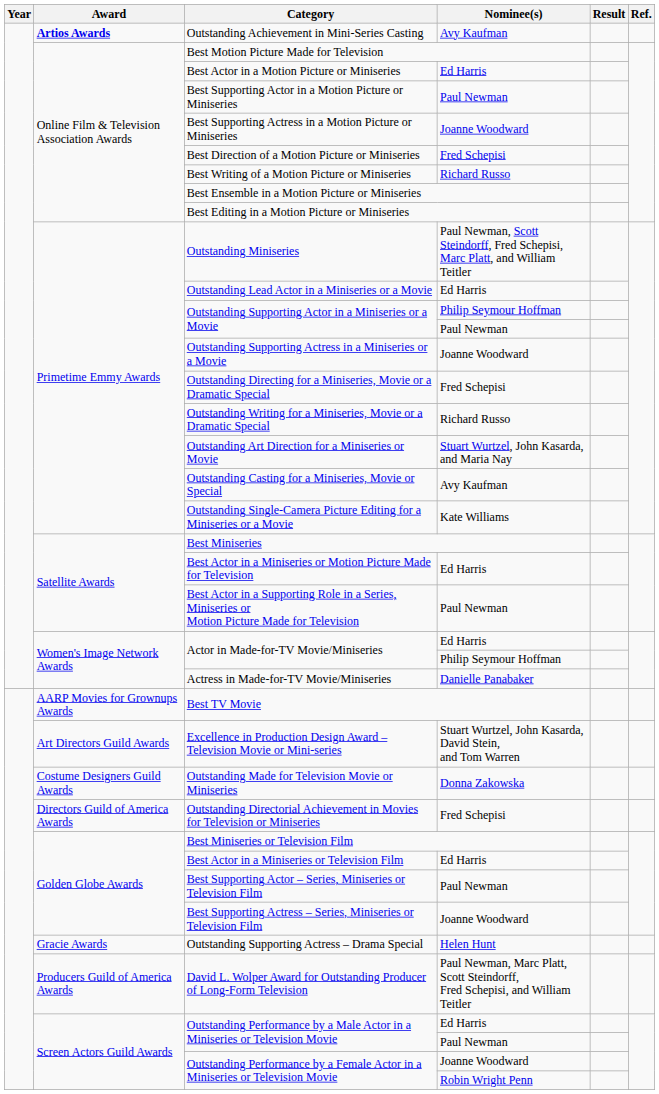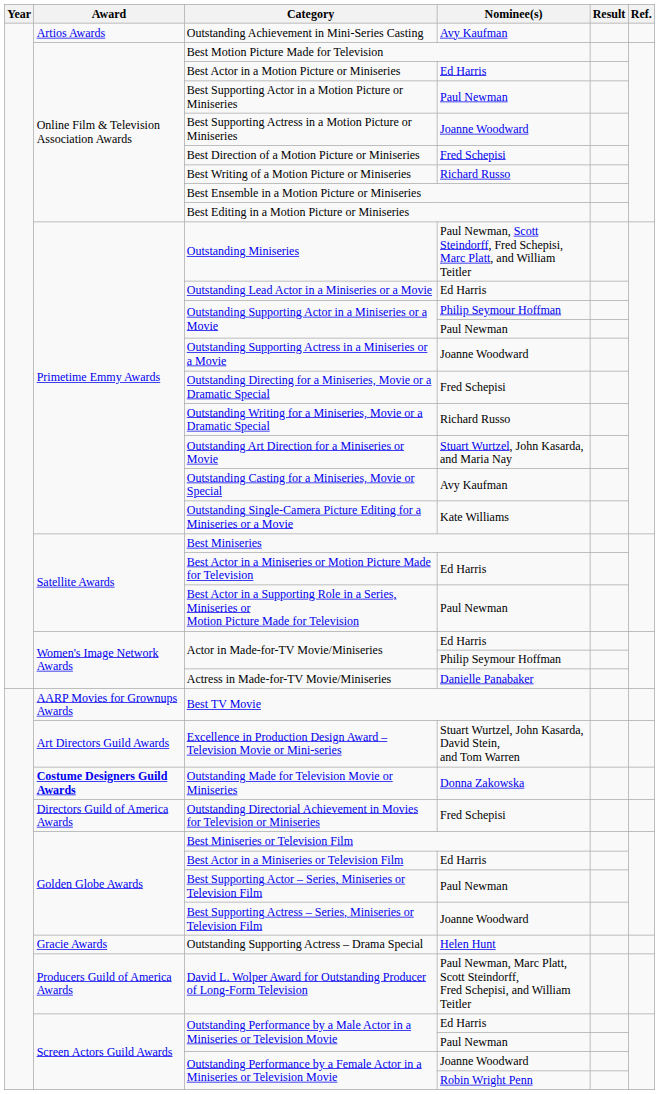(73, 33) bold -> (71, 33) normal
(99, 783) normal -> (102, 783) bold
